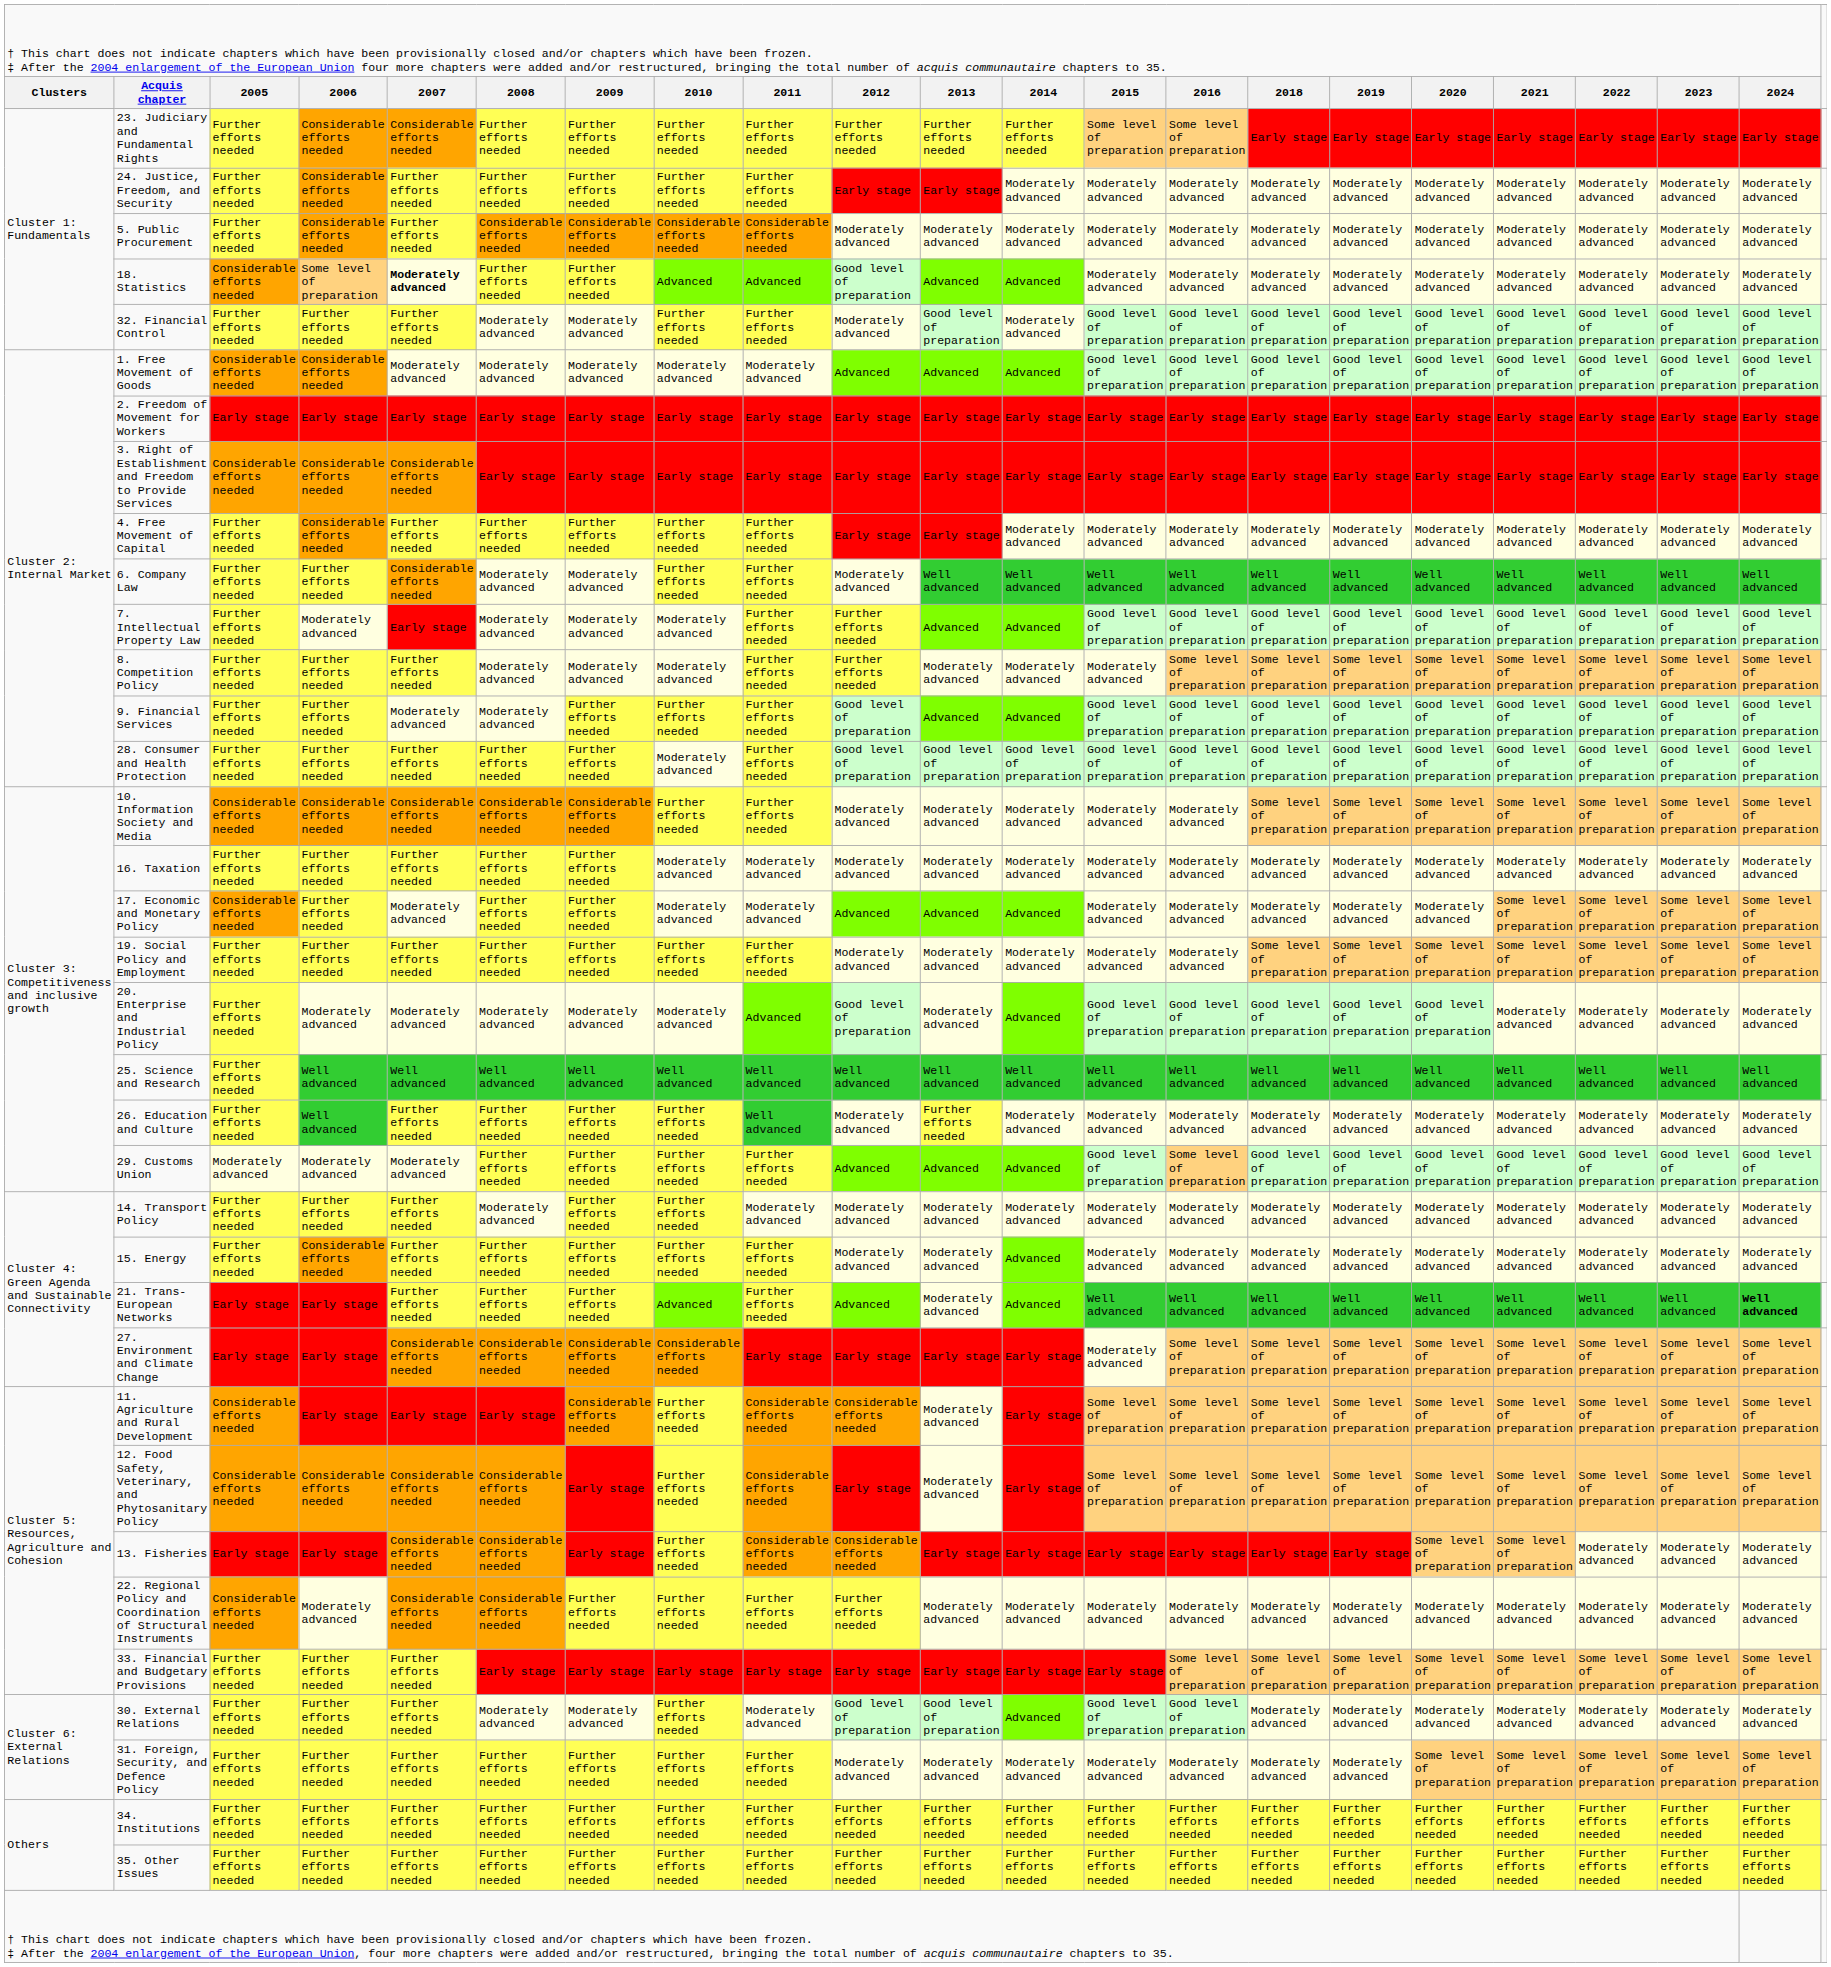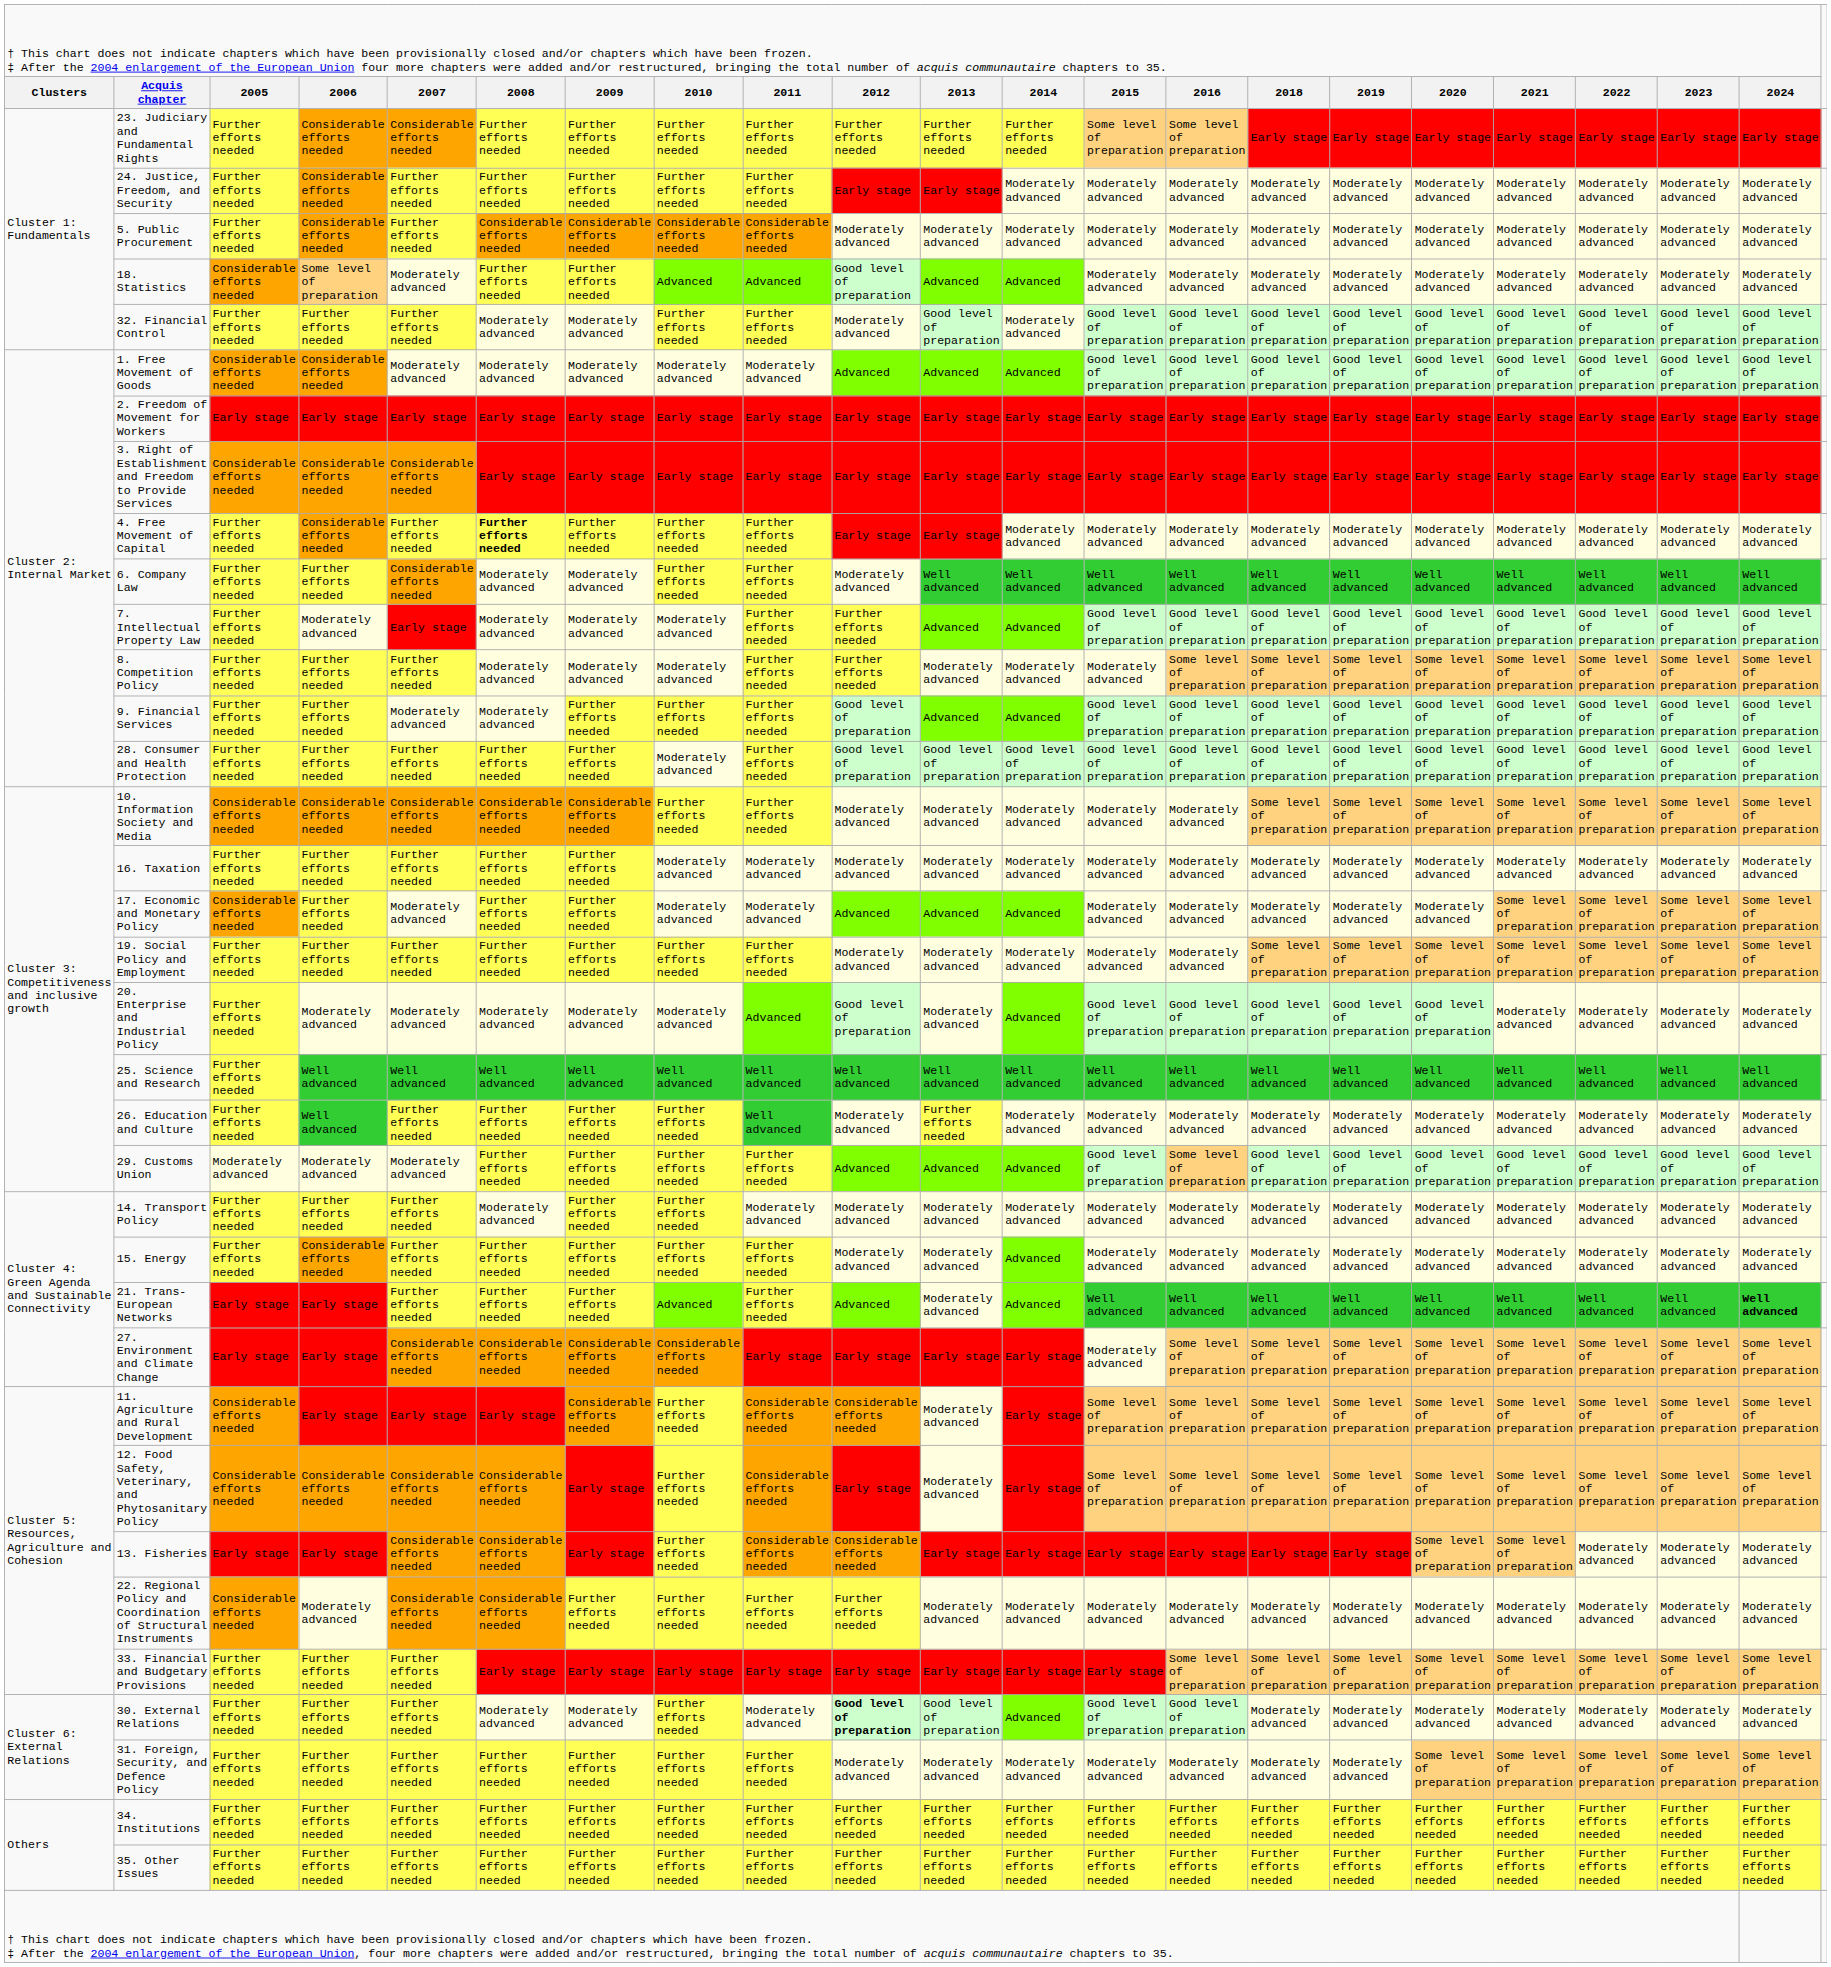(425, 282) bold -> (425, 282) normal
(503, 536) normal -> (503, 536) bold
(873, 1718) normal -> (873, 1718) bold
